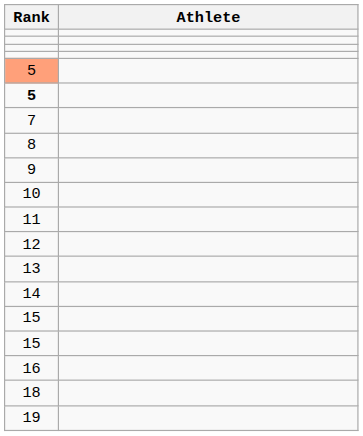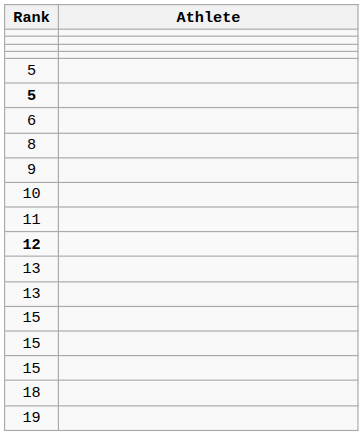(32, 71) lightsalmon background -> (32, 71) no background
(32, 120) 7 -> (32, 120) 6
(32, 244) normal -> (32, 244) bold
(32, 294) 14 -> (32, 294) 13
(32, 368) 16 -> (32, 368) 15
